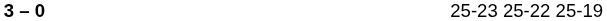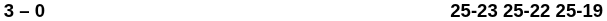(527, 11) normal -> (527, 11) bold
